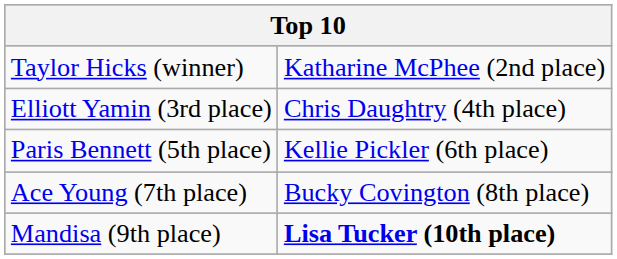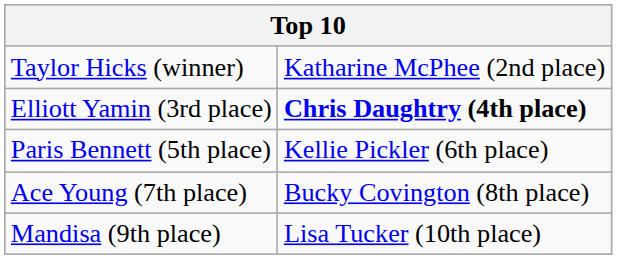(425, 108) normal -> (435, 108) bold
(420, 233) bold -> (413, 233) normal
